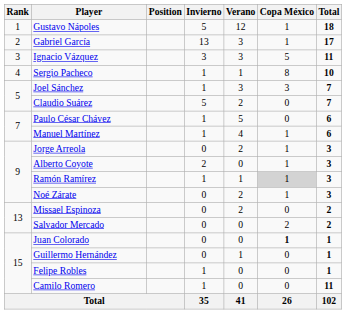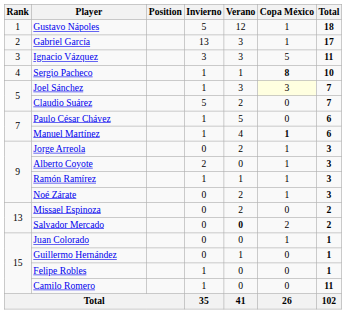(287, 73) normal -> (287, 73) bold
(287, 88) no background -> (287, 88) lightyellow background
(287, 133) normal -> (287, 133) bold
(287, 179) lightgrey background -> (287, 179) no background
(241, 225) normal -> (241, 225) bold
(287, 240) bold -> (287, 240) normal
